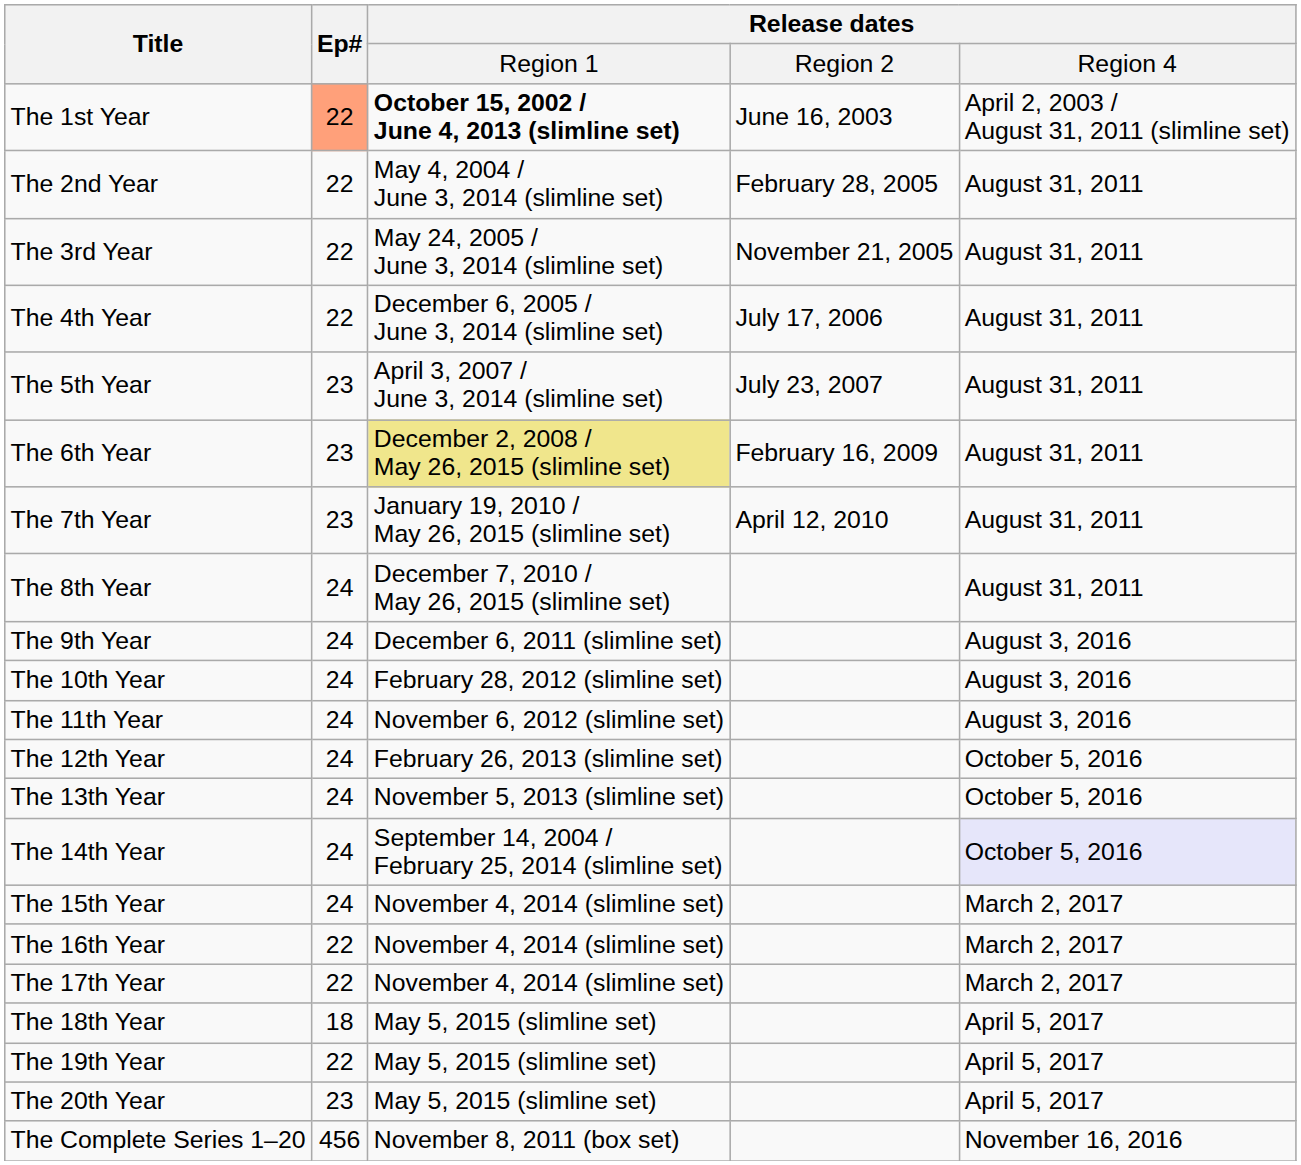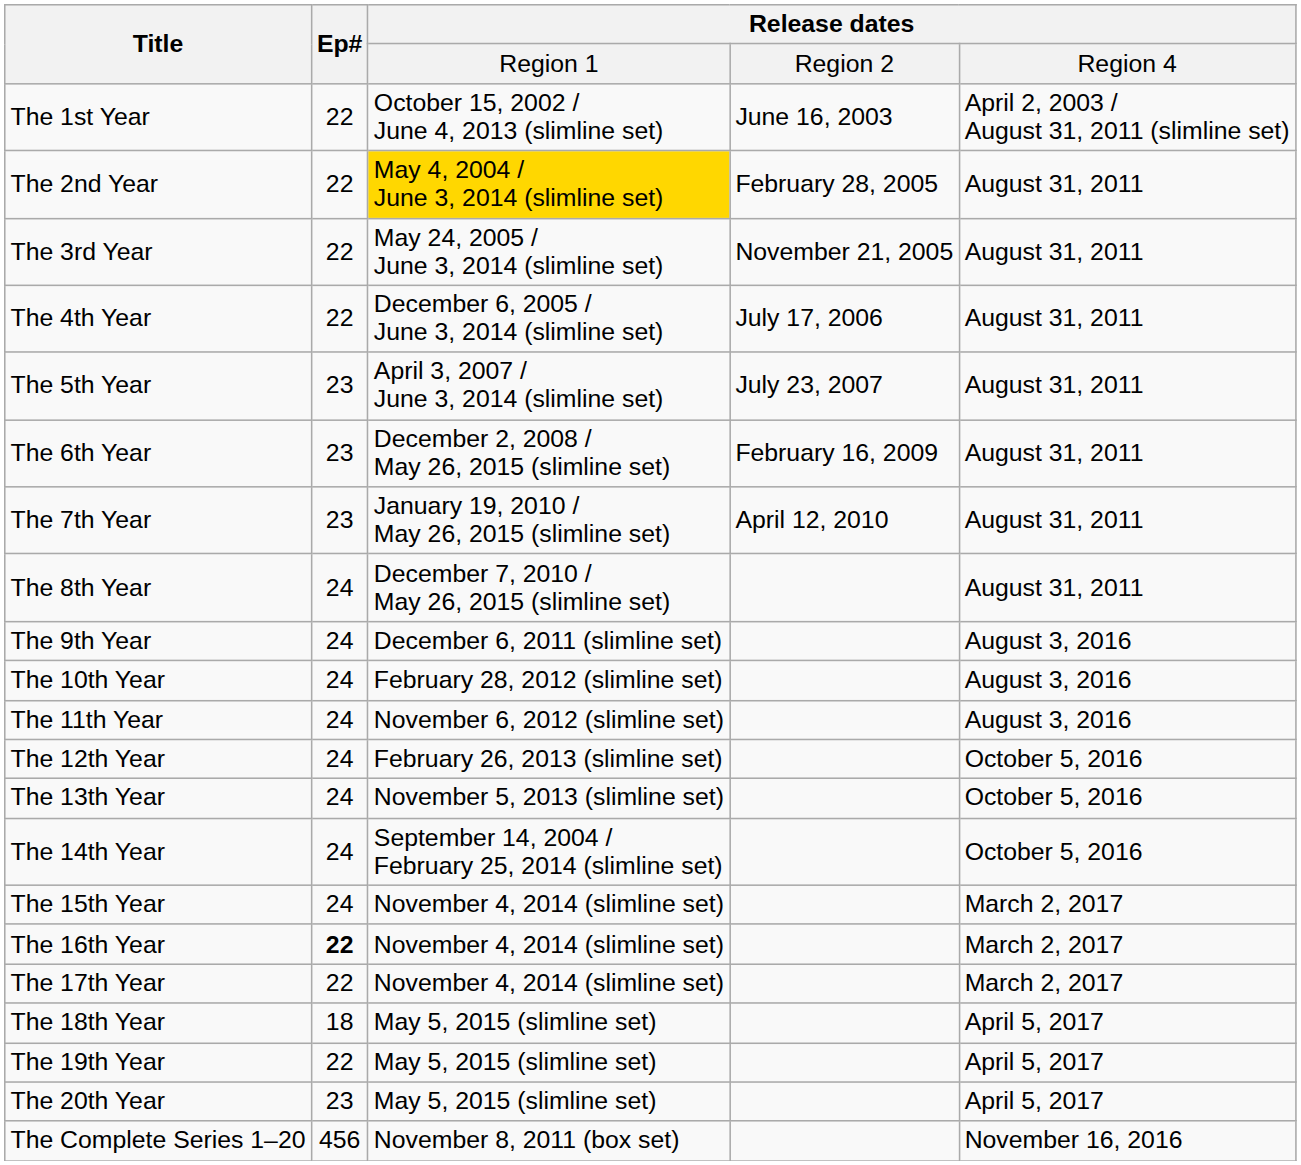(340, 116) lightsalmon background -> (340, 116) no background
(527, 116) bold -> (519, 116) normal
(519, 184) no background -> (519, 184) gold background
(522, 452) khaki background -> (522, 452) no background
(1054, 851) lavender background -> (1054, 851) no background
(340, 943) normal -> (340, 943) bold
